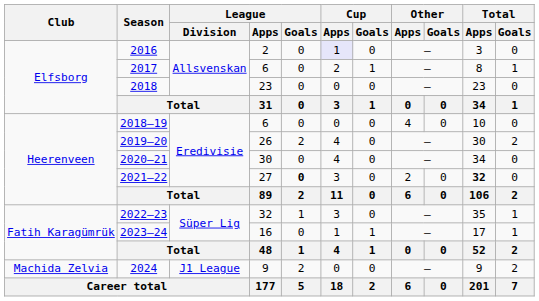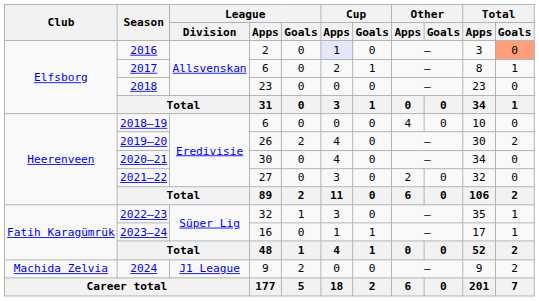(515, 50) no background -> (515, 50) lightsalmon background
(301, 178) bold -> (301, 178) normal
(479, 178) bold -> (479, 178) normal
